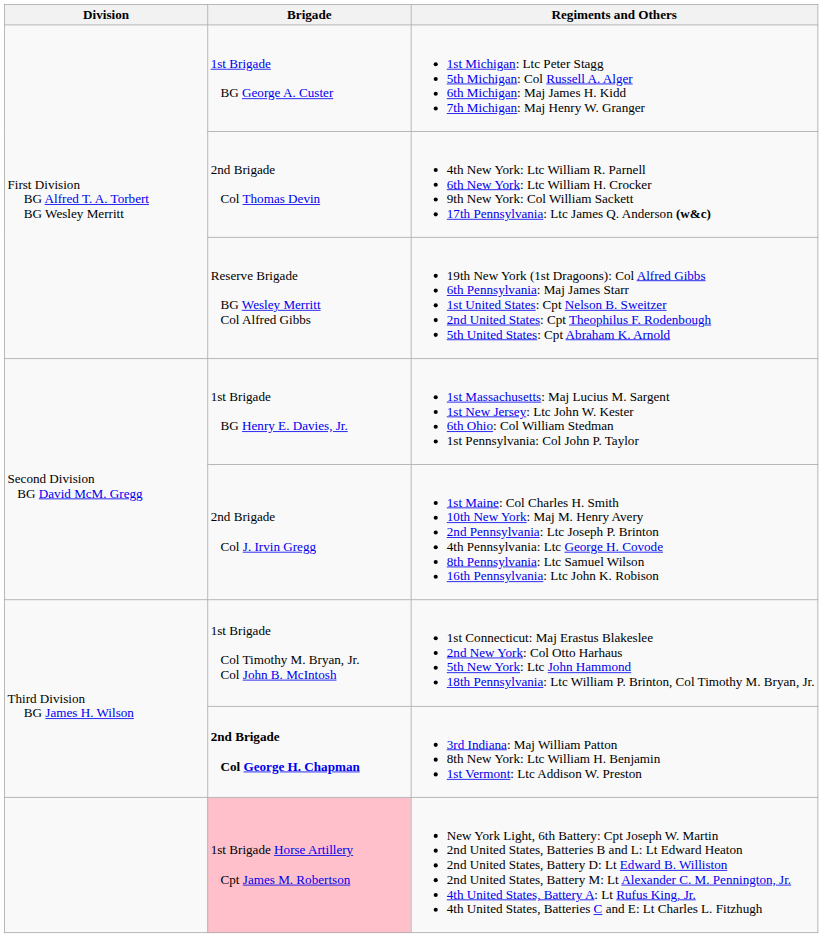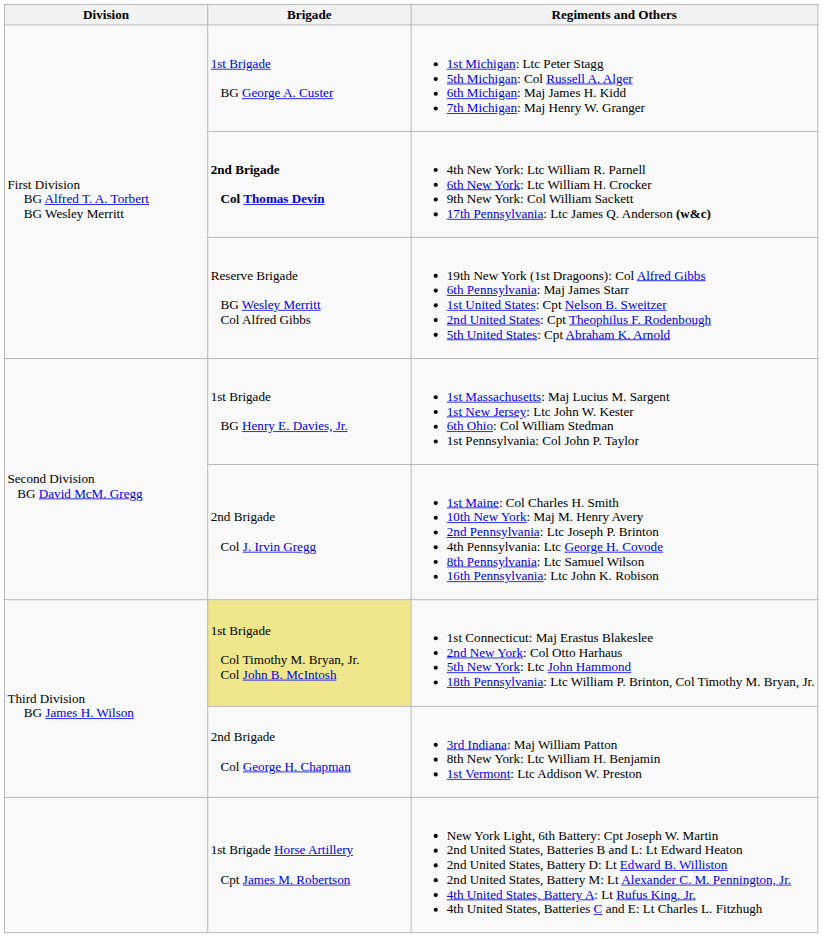(265, 184) normal -> (268, 184) bold
(285, 653) no background -> (285, 653) khaki background
(285, 751) bold -> (281, 751) normal
(282, 865) pink background -> (282, 865) no background
